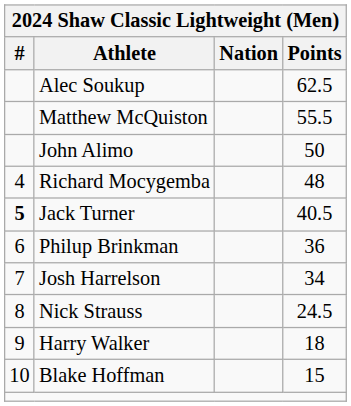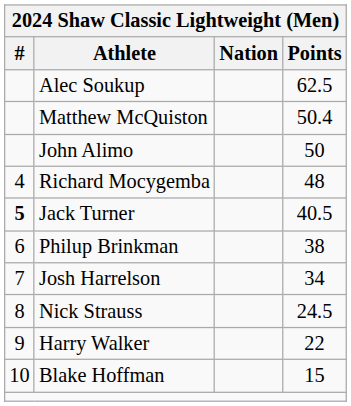(315, 117) 55.5 -> (315, 117) 50.4
(315, 246) 36 -> (315, 246) 38
(315, 343) 18 -> (315, 343) 22
